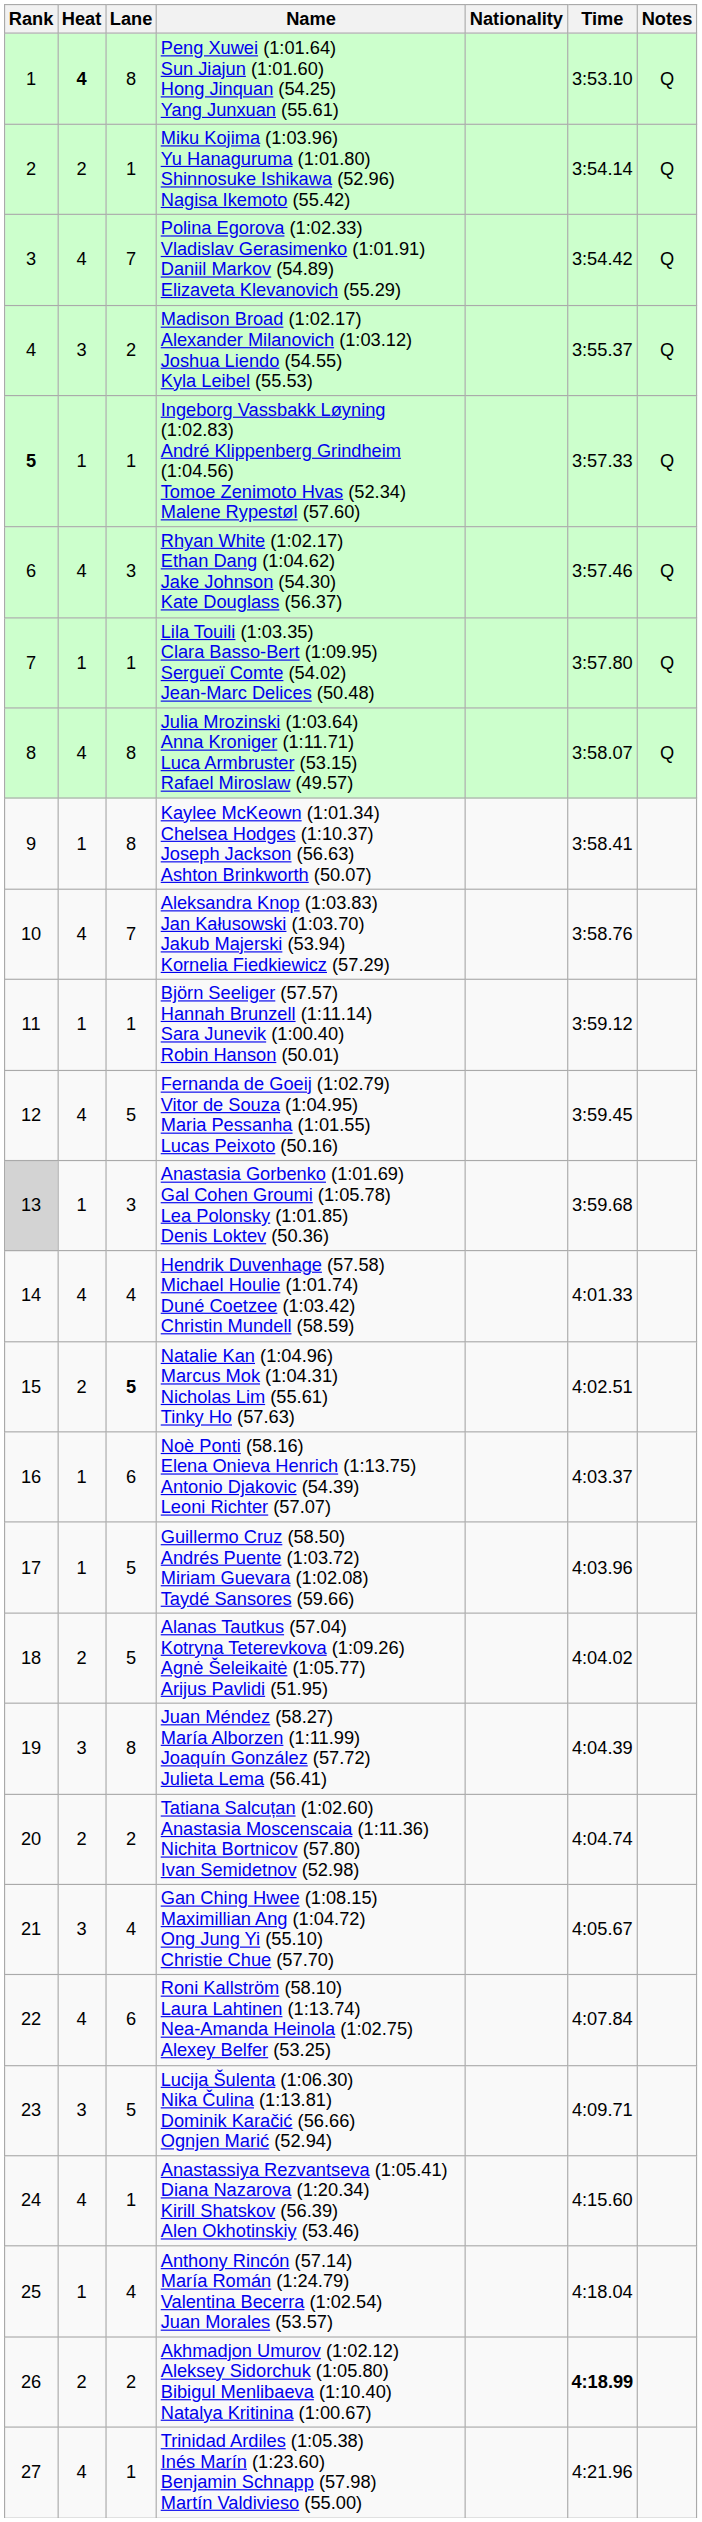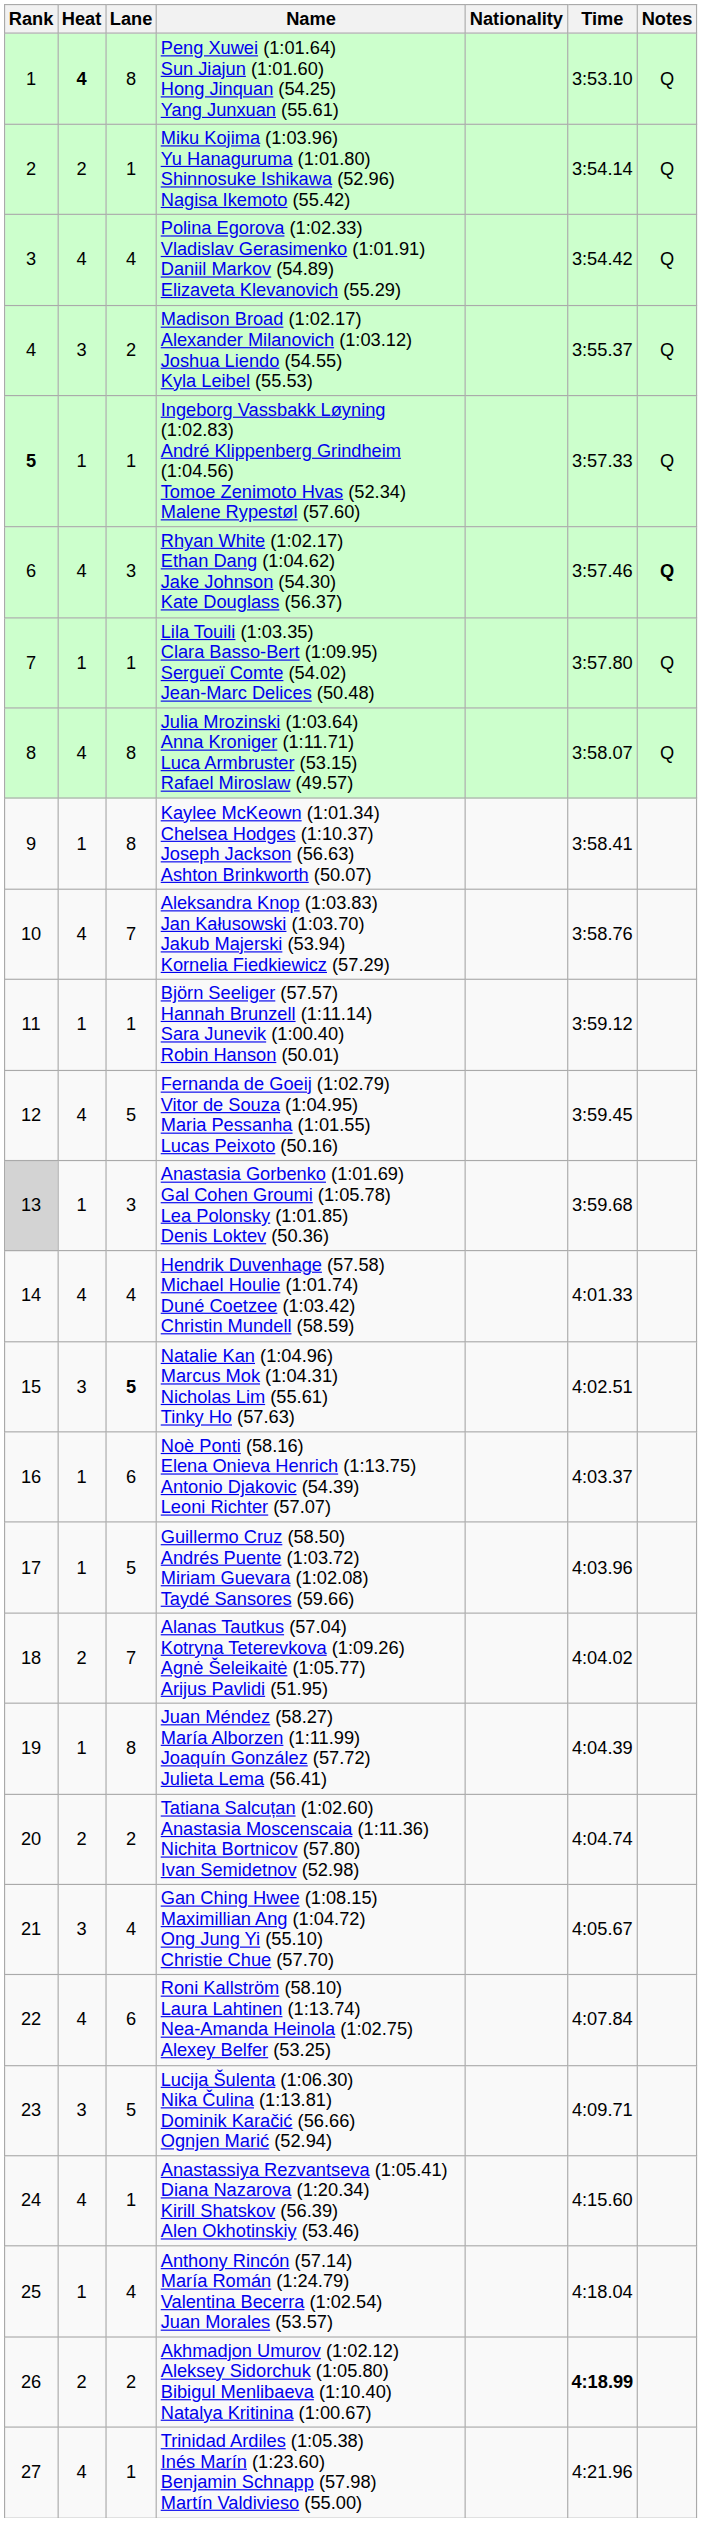(131, 259) 7 -> (131, 259) 4
(667, 572) normal -> (667, 572) bold
(82, 1386) 2 -> (82, 1386) 3
(131, 1657) 5 -> (131, 1657) 7
(82, 1748) 3 -> (82, 1748) 1
